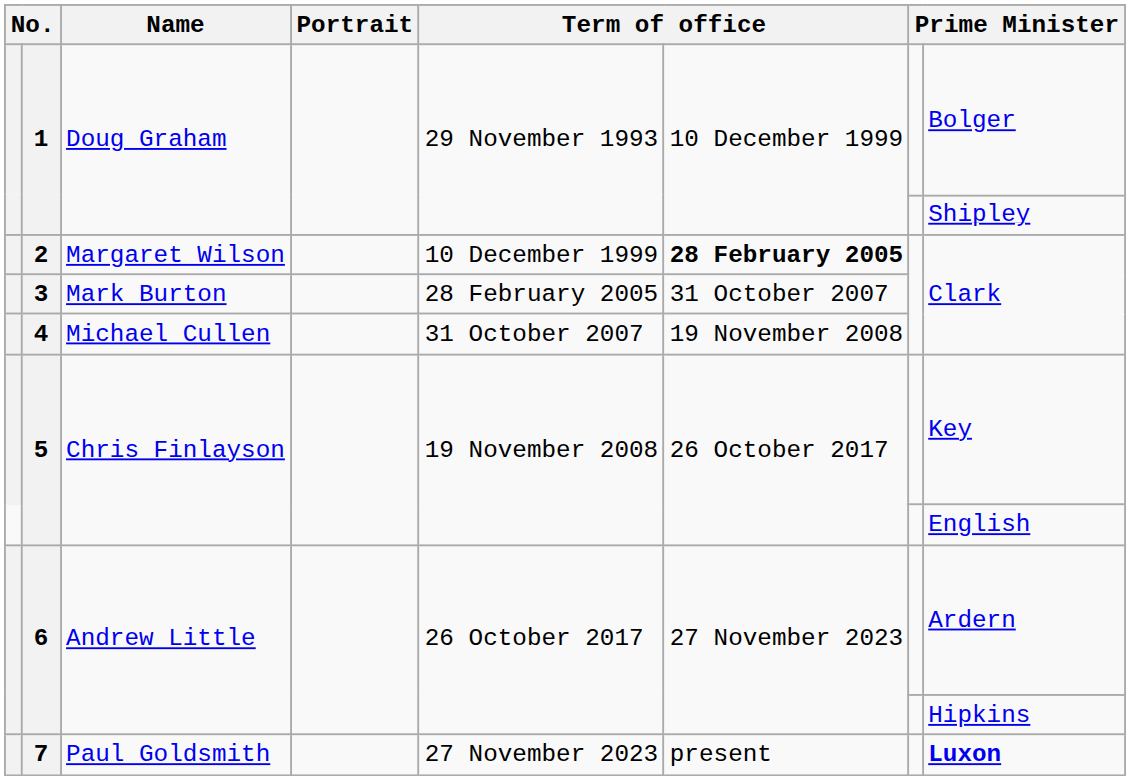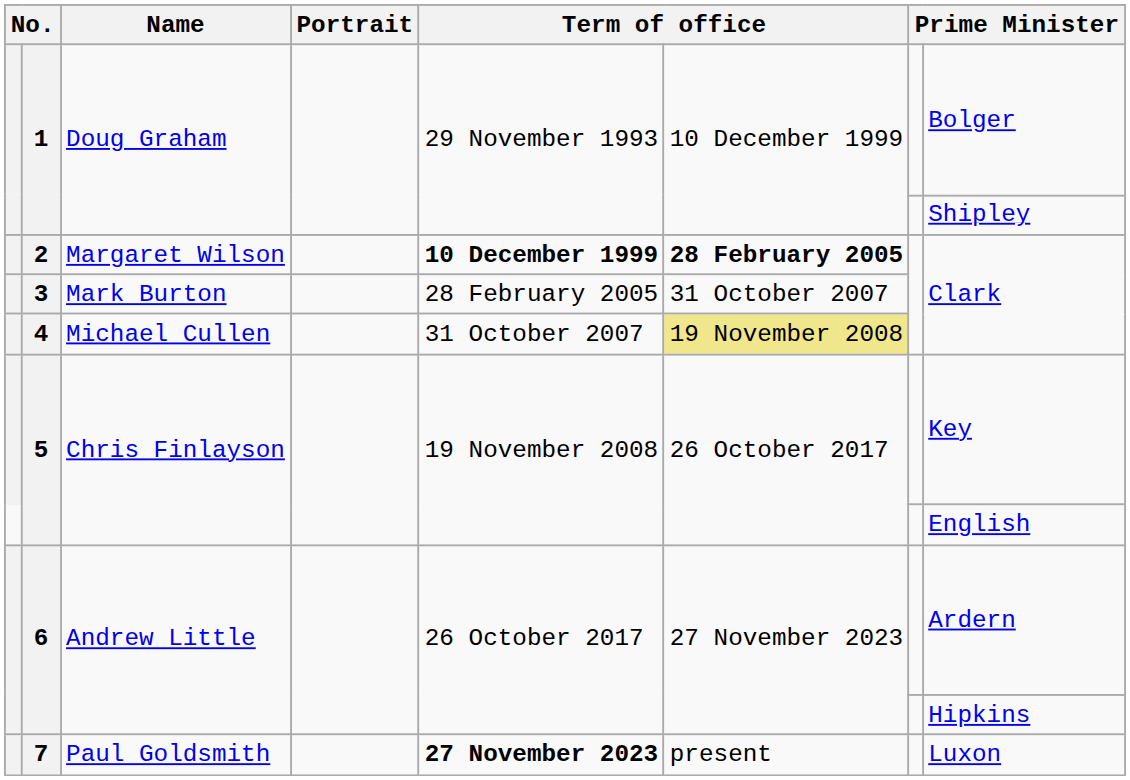(541, 255) normal -> (541, 255) bold
(786, 334) no background -> (786, 334) khaki background
(541, 755) normal -> (541, 755) bold
(965, 755) bold -> (965, 755) normal
